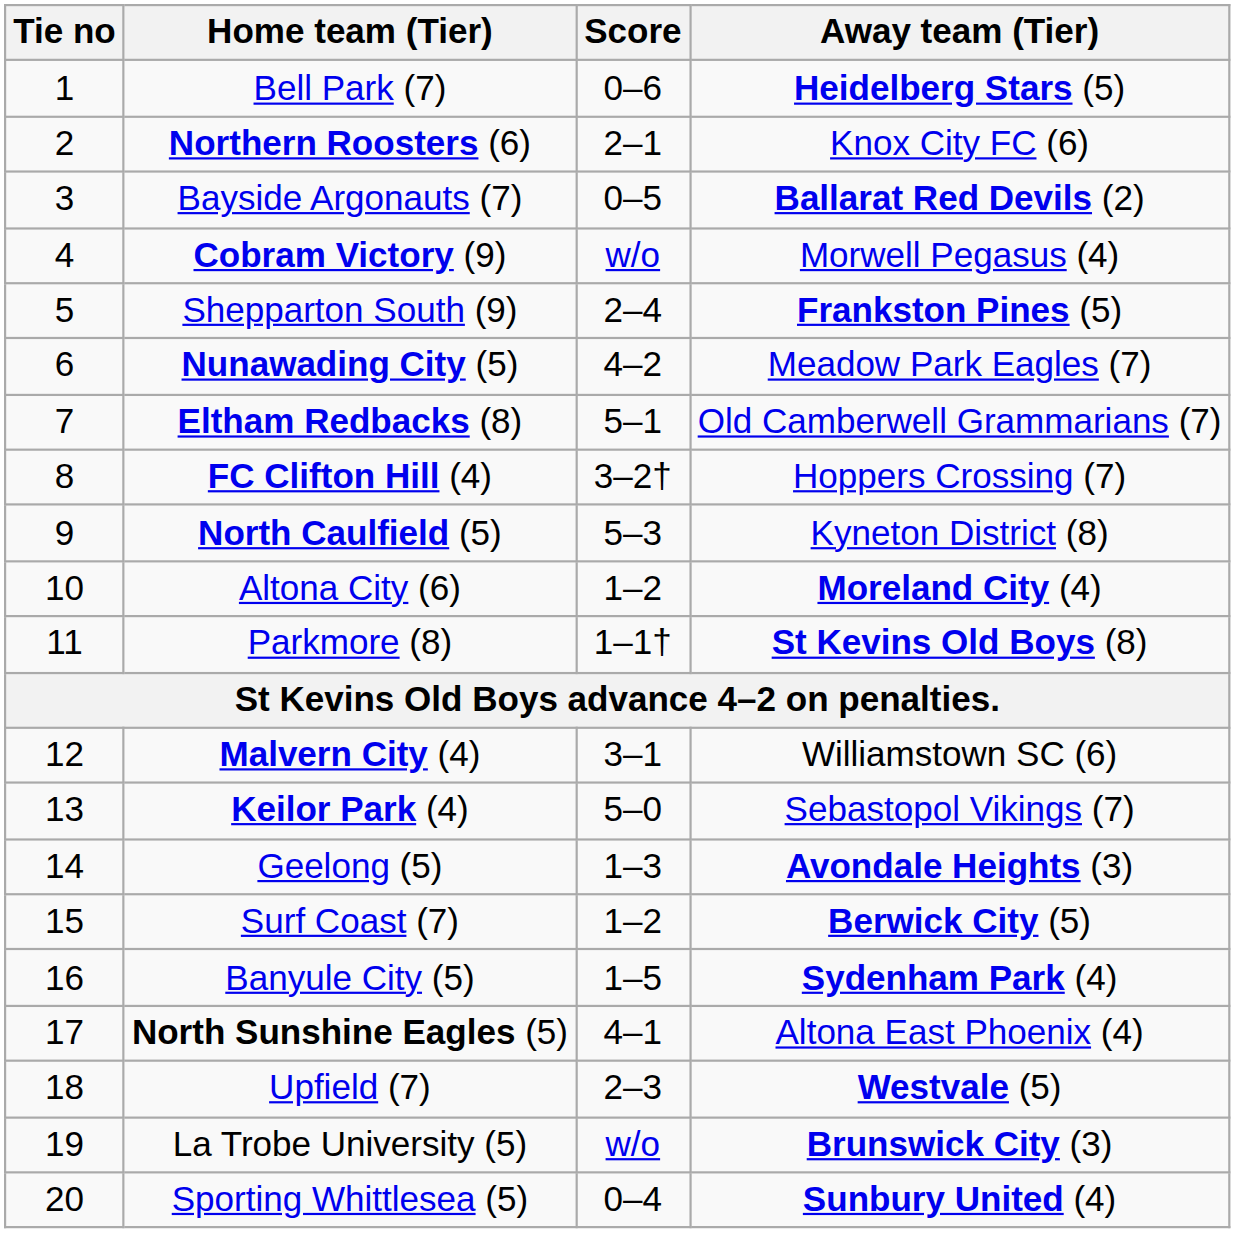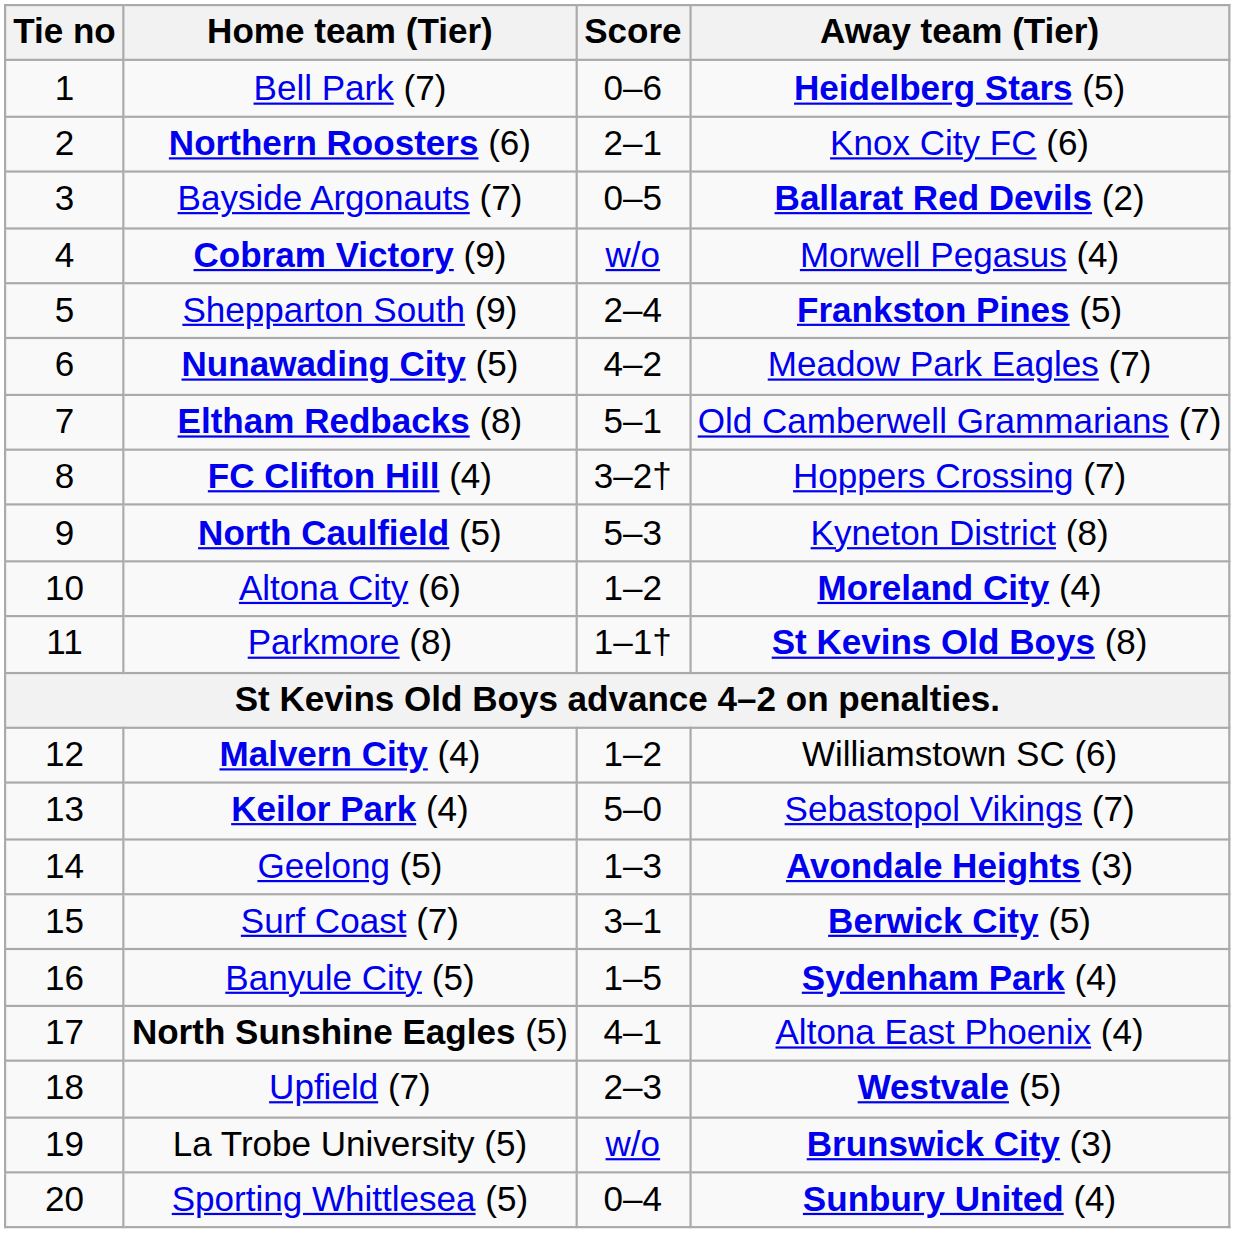(633, 754) 3–1 -> (633, 754) 1–2
(633, 921) 1–2 -> (633, 921) 3–1
